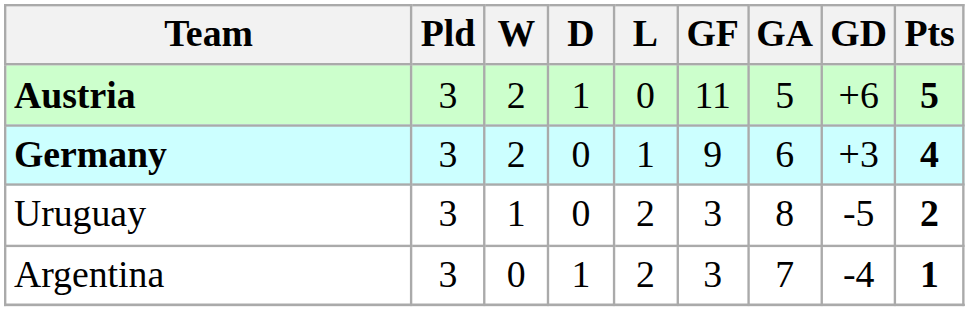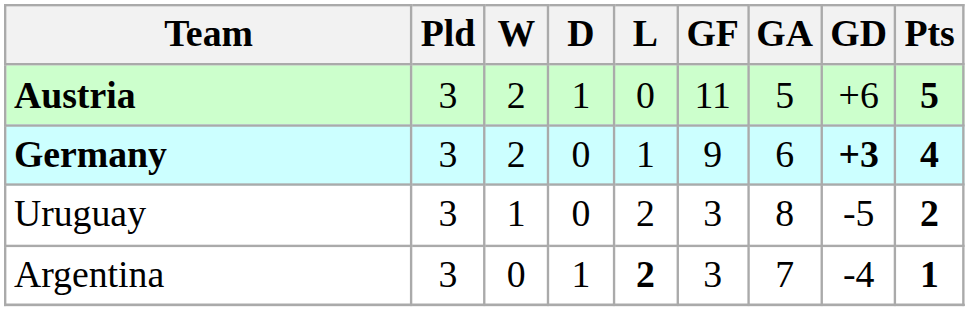(859, 154) normal -> (859, 154) bold
(645, 273) normal -> (645, 273) bold
